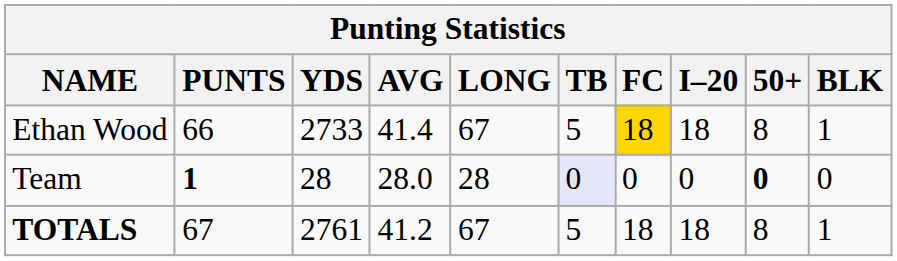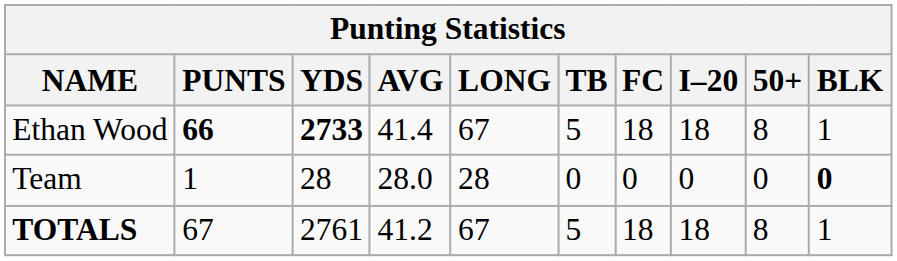(198, 129) normal -> (198, 129) bold
(332, 129) normal -> (332, 129) bold
(638, 129) gold background -> (638, 129) no background
(190, 179) bold -> (190, 179) normal
(573, 179) lavender background -> (573, 179) no background
(761, 179) bold -> (761, 179) normal
(825, 179) normal -> (825, 179) bold
